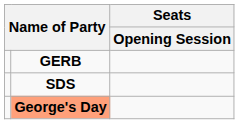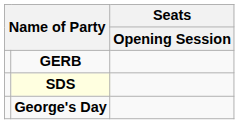(61, 84) no background -> (61, 84) lightyellow background
(61, 107) lightsalmon background -> (61, 107) no background
